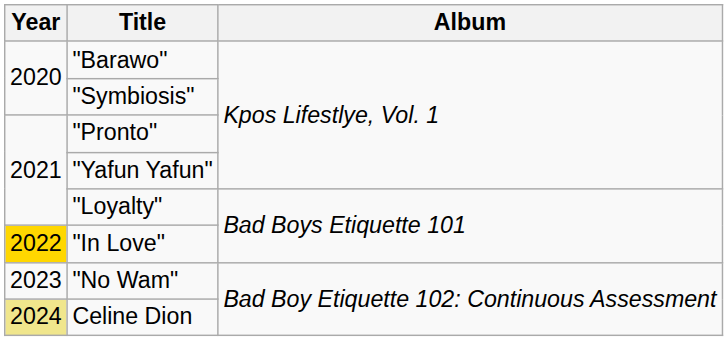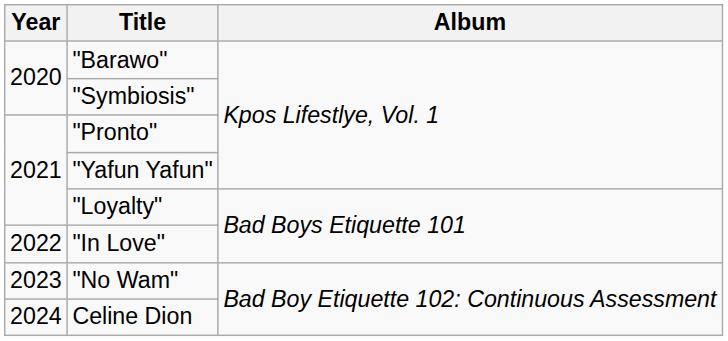(36, 243) gold background -> (36, 243) no background
(36, 317) khaki background -> (36, 317) no background
